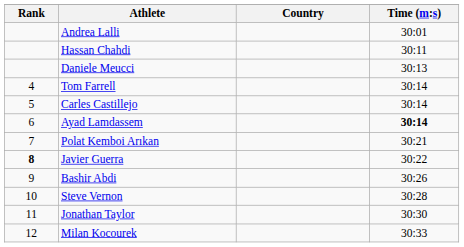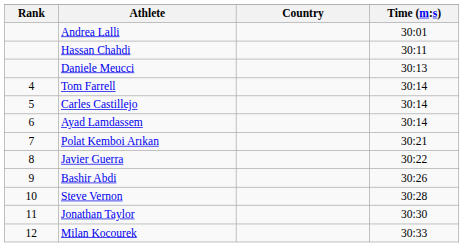(414, 123) bold -> (414, 123) normal
(31, 159) bold -> (31, 159) normal
